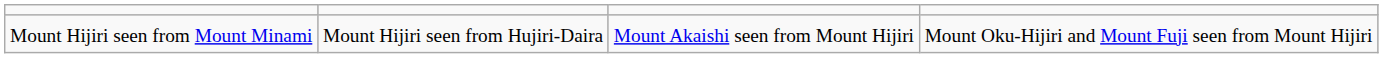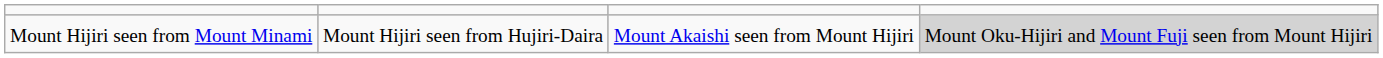(1149, 35) no background -> (1149, 35) lightgrey background
